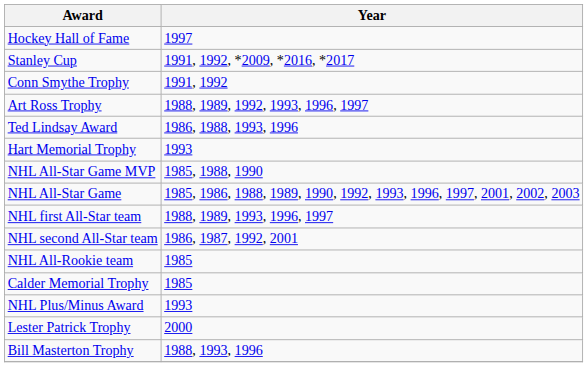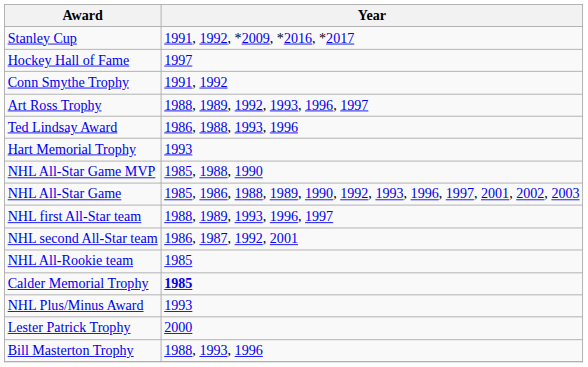rows swapped: (68, 37) <-> (42, 60)
(178, 283) normal -> (178, 283) bold
